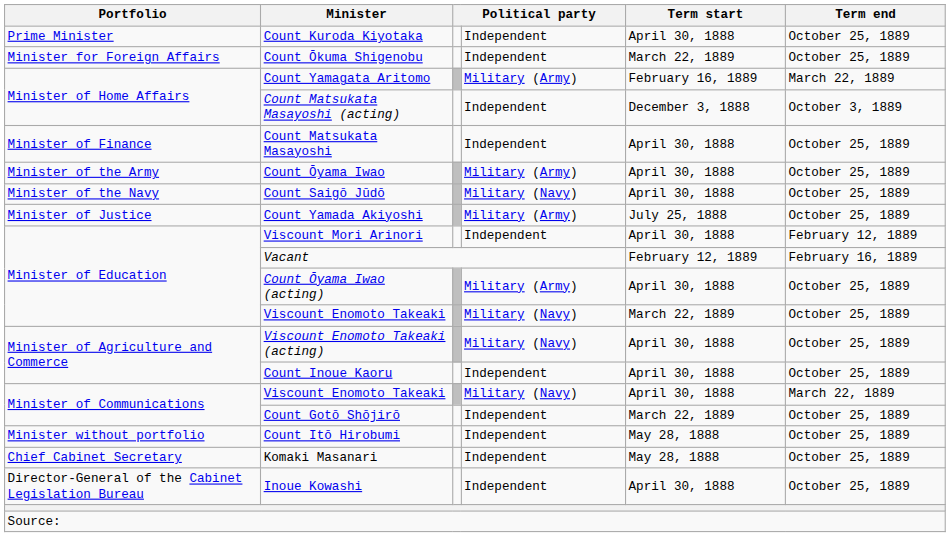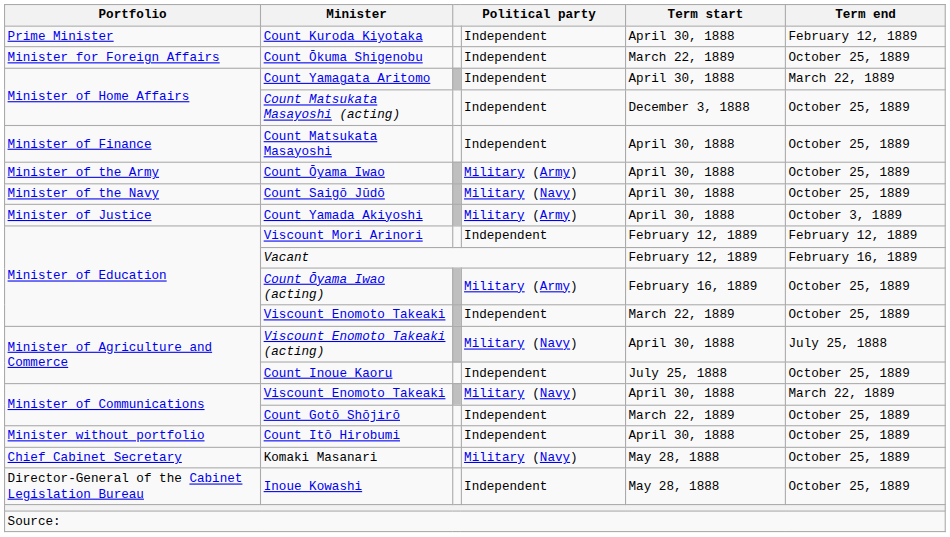(849, 36) October 25, 1889 -> (853, 36) February 12, 1889
(521, 79) Military (Army) -> (506, 79) Independent
(693, 79) February 16, 1889 -> (682, 79) April 30, 1888
(845, 107) October 3, 1889 -> (849, 107) October 25, 1889
(678, 215) July 25, 1888 -> (682, 215) April 30, 1888
(849, 215) October 25, 1889 -> (845, 215) October 3, 1889
(682, 236) April 30, 1888 -> (693, 236) February 12, 1889
(682, 286) April 30, 1888 -> (693, 286) February 16, 1889
(521, 315) Military (Navy) -> (506, 315) Independent
(849, 344) October 25, 1889 -> (838, 344) July 25, 1888
(682, 373) April 30, 1888 -> (678, 373) July 25, 1888
(674, 436) May 28, 1888 -> (682, 436) April 30, 1888
(506, 457) Independent -> (521, 457) Military (Navy)
(682, 486) April 30, 1888 -> (674, 486) May 28, 1888
